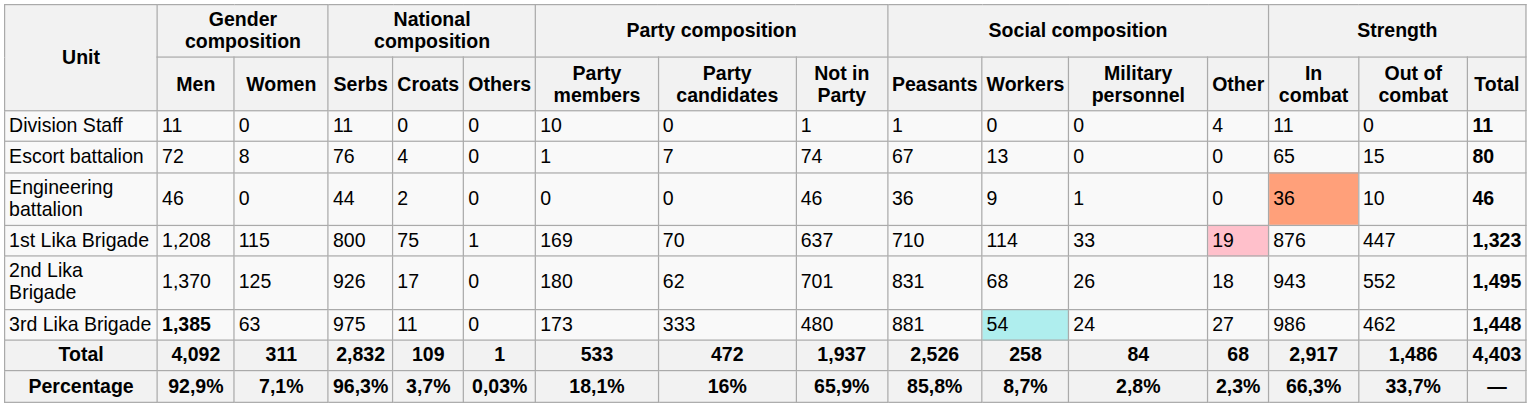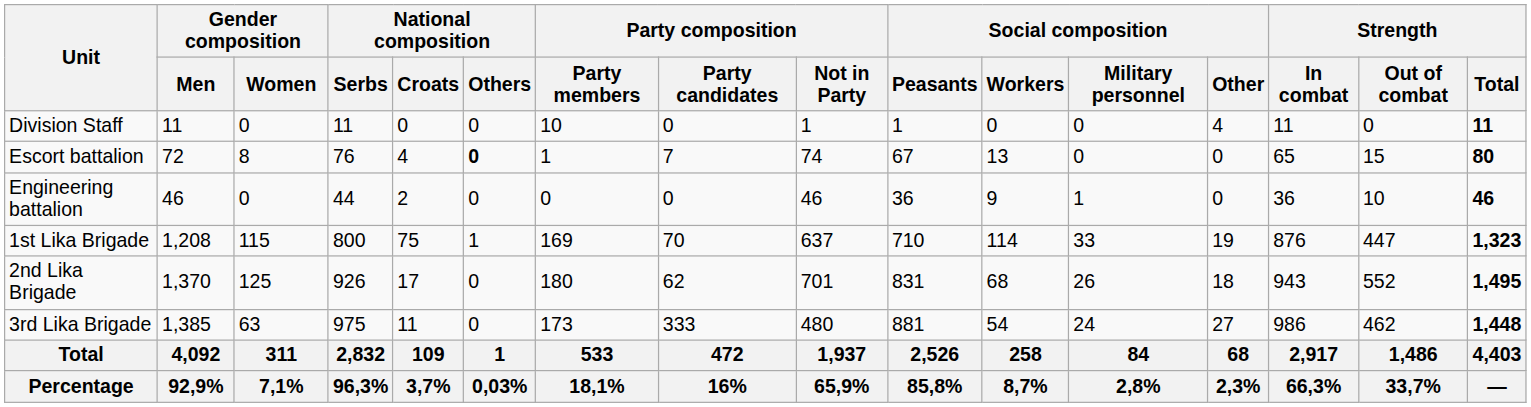(474, 156) normal -> (474, 156) bold
(1284, 198) lightsalmon background -> (1284, 198) no background
(1223, 240) pink background -> (1223, 240) no background
(186, 324) bold -> (186, 324) normal
(997, 324) paleturquoise background -> (997, 324) no background
